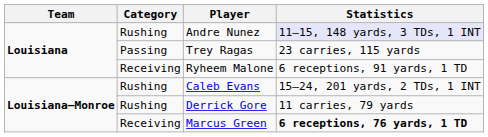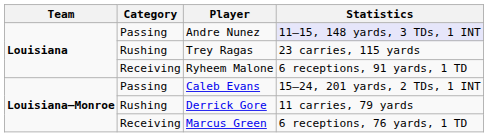(144, 32) Rushing -> (144, 32) Passing
(144, 50) Passing -> (144, 50) Rushing
(144, 87) Rushing -> (144, 87) Passing
(373, 123) bold -> (373, 123) normal
